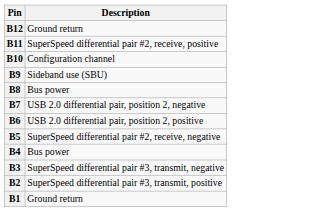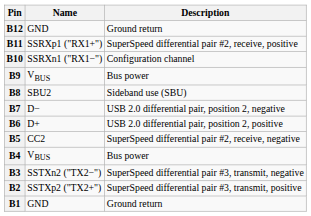+ column: (65, 12)
(67, 74) Sideband use (SBU) -> (128, 76) Bus power
(48, 90) Bus power -> (147, 92) Sideband use (SBU)
